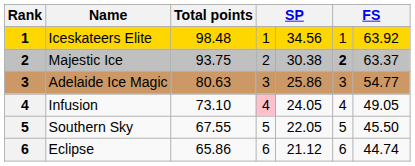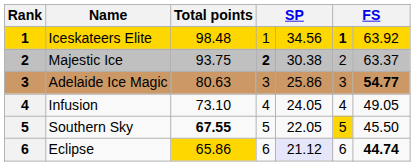(343, 37) normal -> (343, 37) bold
(266, 60) normal -> (266, 60) bold
(343, 60) bold -> (343, 60) normal
(381, 82) normal -> (381, 82) bold
(266, 104) pink background -> (266, 104) no background
(213, 127) normal -> (213, 127) bold
(343, 127) no background -> (343, 127) gold background
(213, 149) no background -> (213, 149) gold background
(304, 149) no background -> (304, 149) lavender background
(381, 149) normal -> (381, 149) bold
